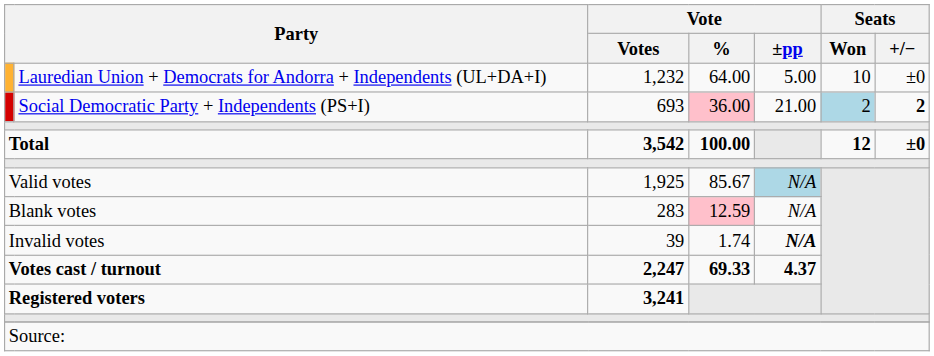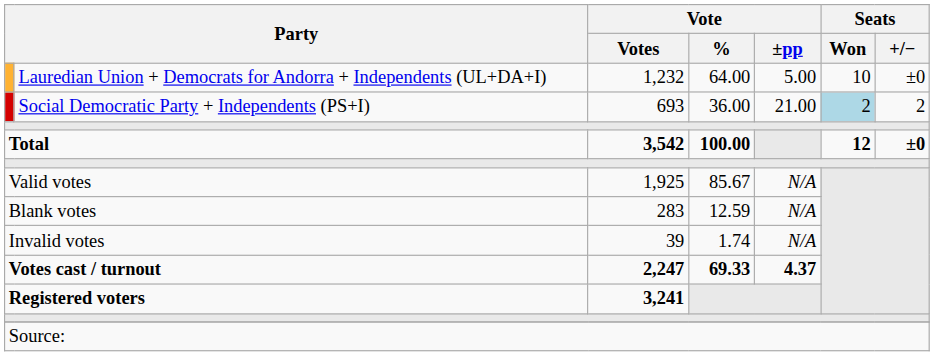(730, 106) pink background -> (730, 106) no background
(921, 106) bold -> (921, 106) normal
(802, 181) lightblue background -> (802, 181) no background
(730, 211) pink background -> (730, 211) no background
(801, 240) bold -> (802, 240) normal
